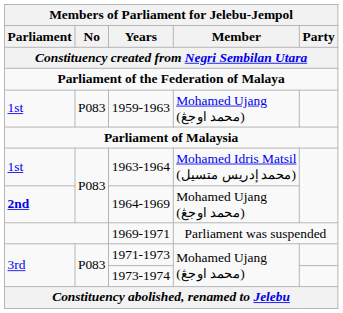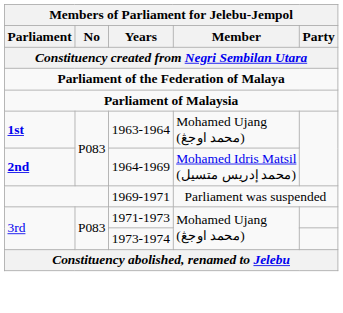- row: (141, 108)
(15, 166) normal -> (16, 129) bold
(236, 166) Mohamed Idris Matsil (محمد إدريس متسيل) -> (222, 129) Mohamed Ujang (محمد اوجڠ)
(222, 204) Mohamed Ujang (محمد اوجڠ) -> (236, 166) Mohamed Idris Matsil (محمد إدريس متسيل)
